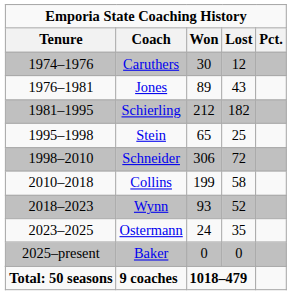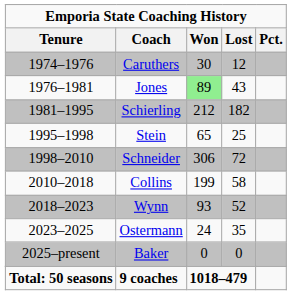(204, 87) no background -> (204, 87) lightgreen background
